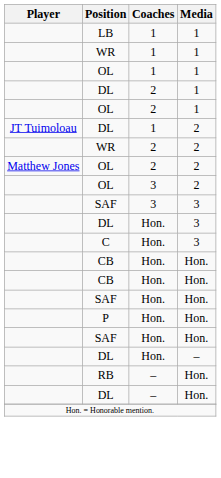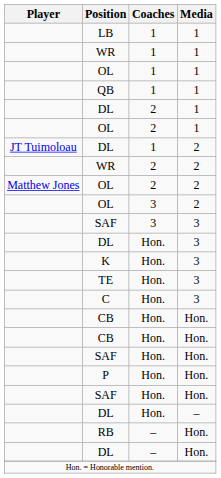+ row: (106, 90)
+ row: (106, 261)
+ row: (106, 280)
